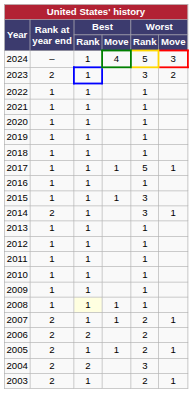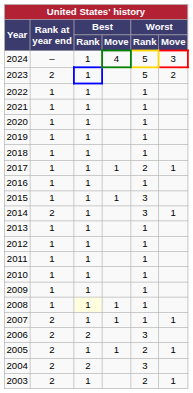(145, 75) 3 -> (145, 75) 5
(145, 167) 5 -> (145, 167) 2
(145, 320) 2 -> (145, 320) 1
(145, 335) 2 -> (145, 335) 3
